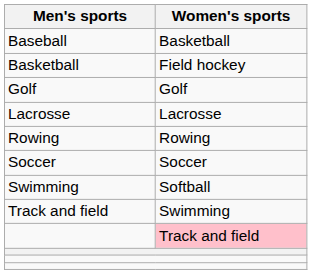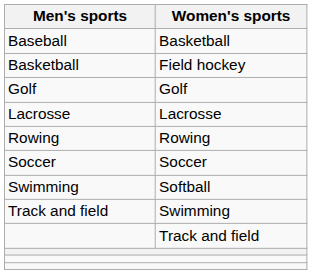(209, 235) pink background -> (209, 235) no background
